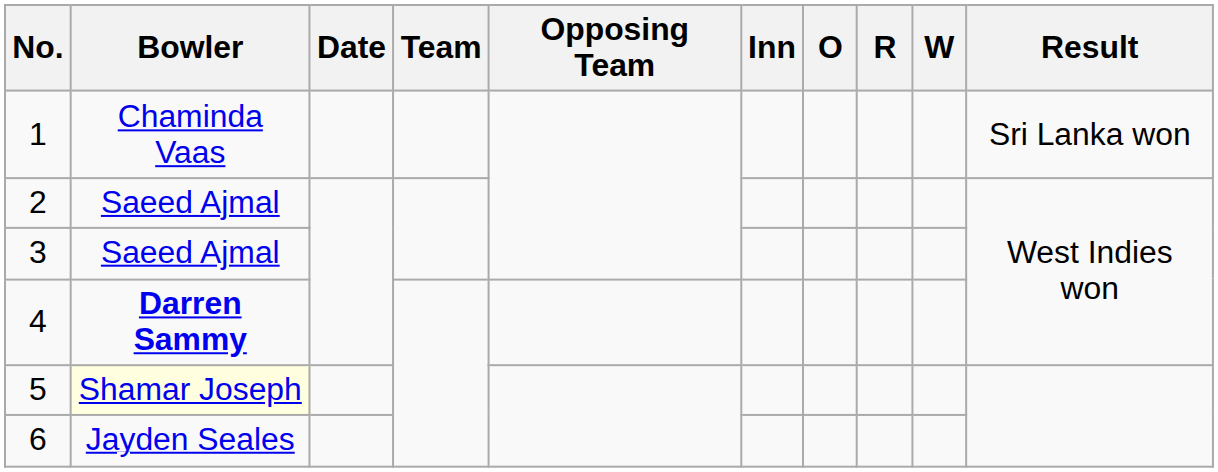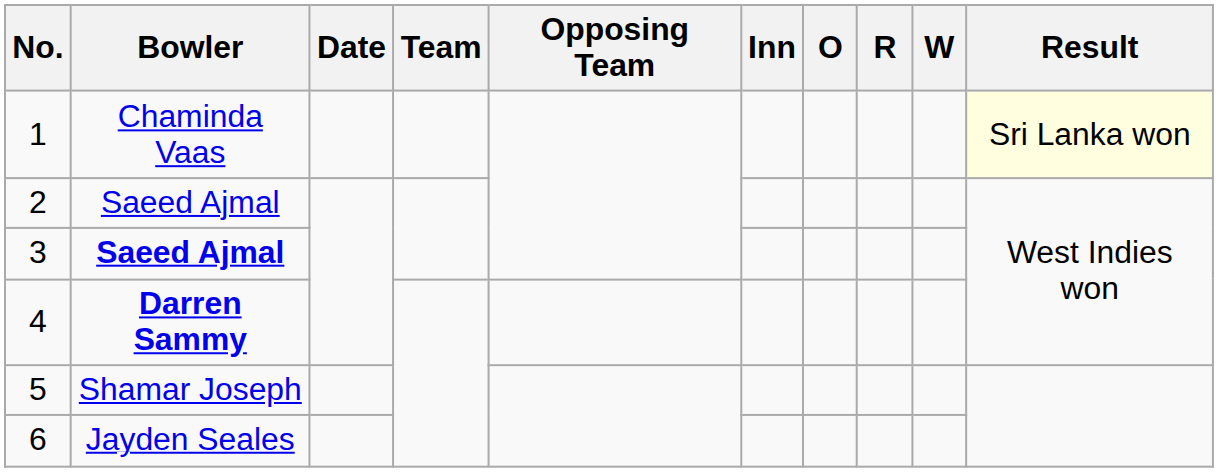(1090, 133) no background -> (1090, 133) lightyellow background
(190, 252) normal -> (190, 252) bold
(190, 389) lightyellow background -> (190, 389) no background
